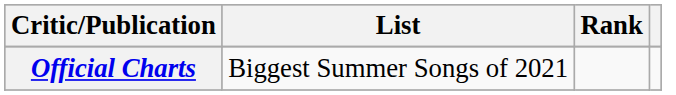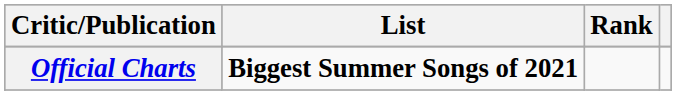(398, 68) normal -> (403, 68) bold
